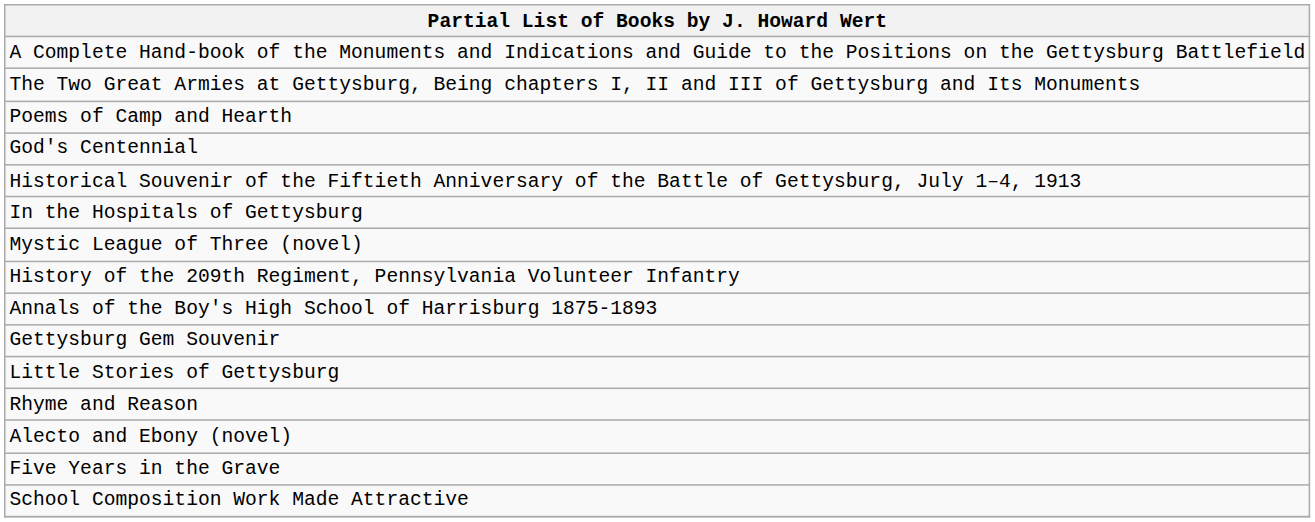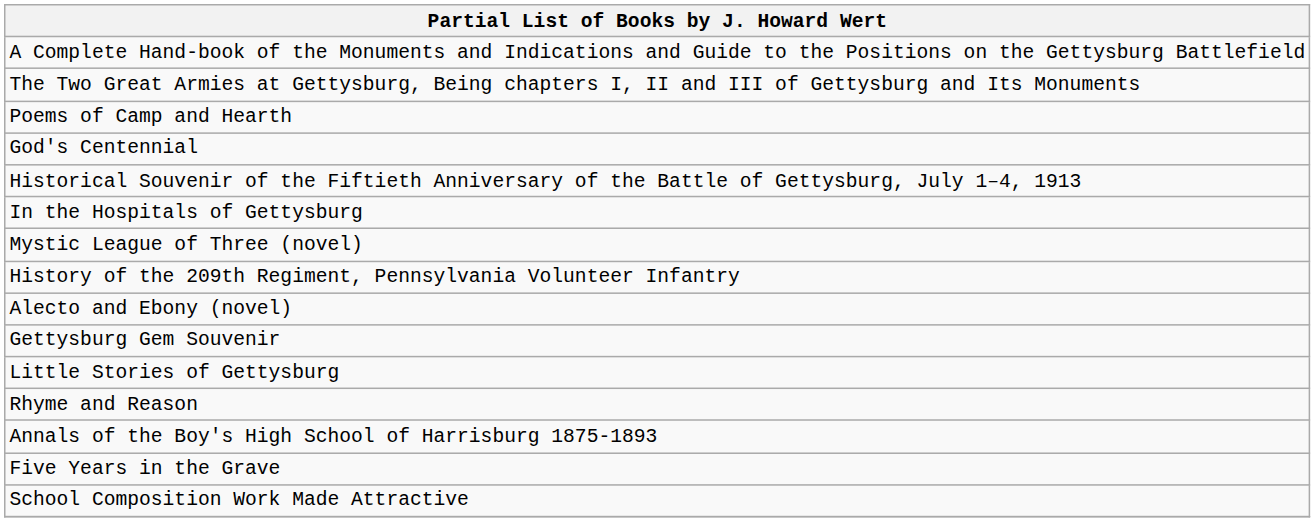(333, 309) Annals of the Boy's High School of Harrisburg 1875-1893 -> (151, 309) Alecto and Ebony (novel)
(151, 437) Alecto and Ebony (novel) -> (333, 437) Annals of the Boy's High School of Harrisburg 1875-1893
